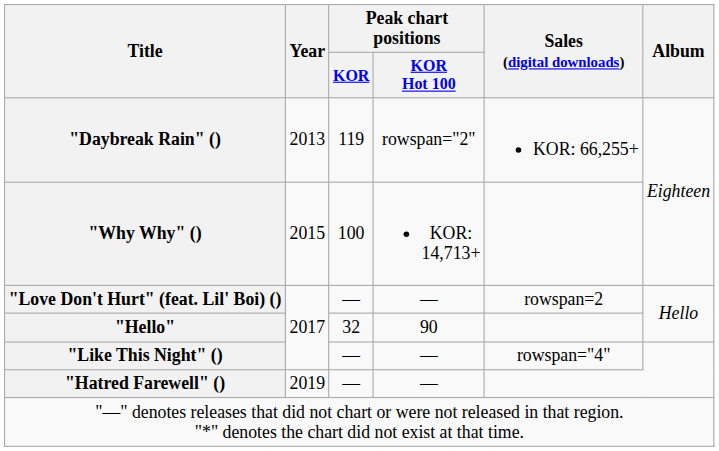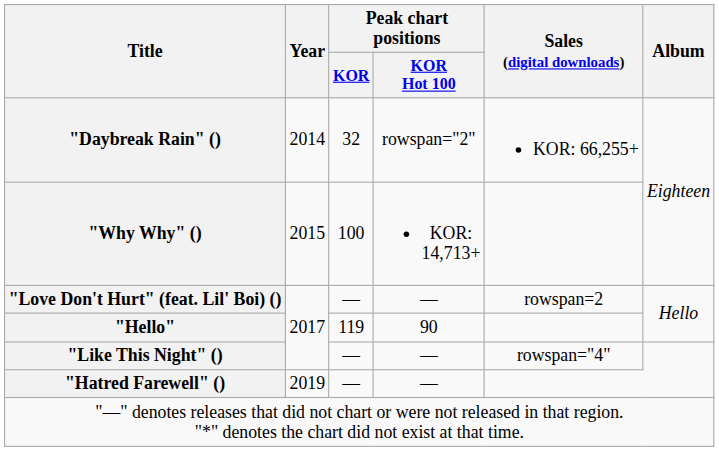(307, 139) 2013 -> (307, 139) 2014
(351, 139) 119 -> (351, 139) 32
(351, 327) 32 -> (351, 327) 119
